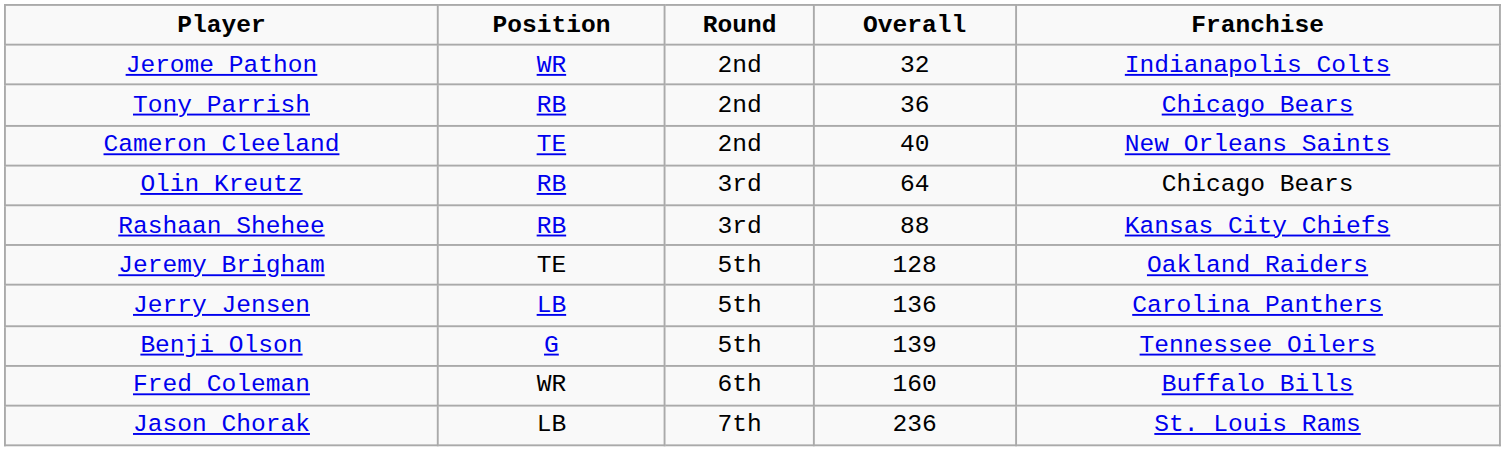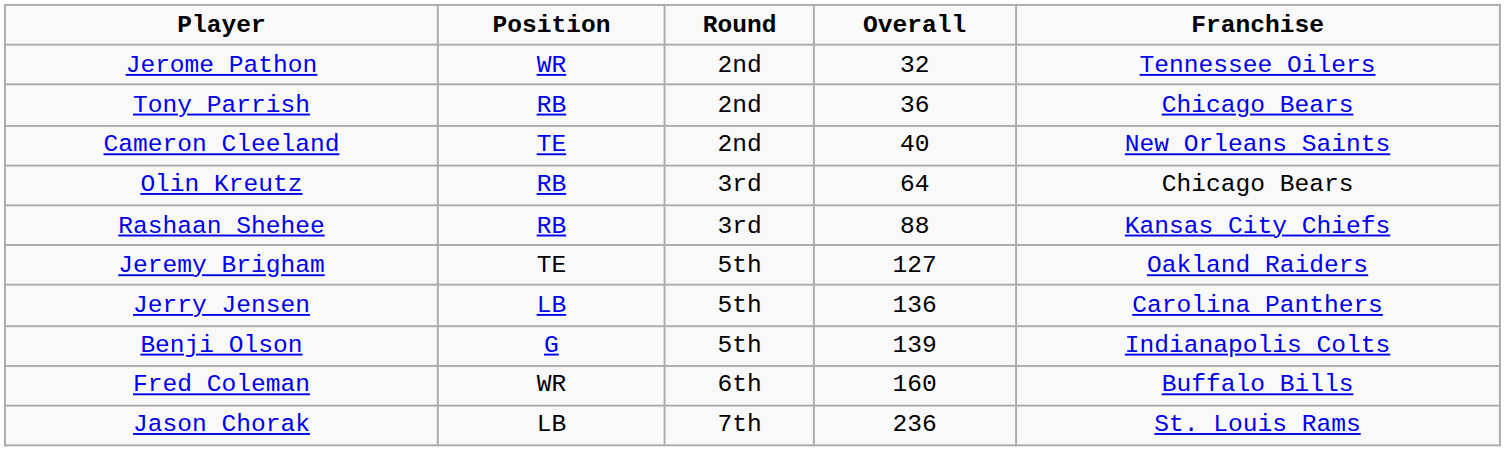(1258, 65) Indianapolis Colts -> (1258, 65) Tennessee Oilers
(915, 265) 128 -> (915, 265) 127
(1258, 345) Tennessee Oilers -> (1258, 345) Indianapolis Colts
